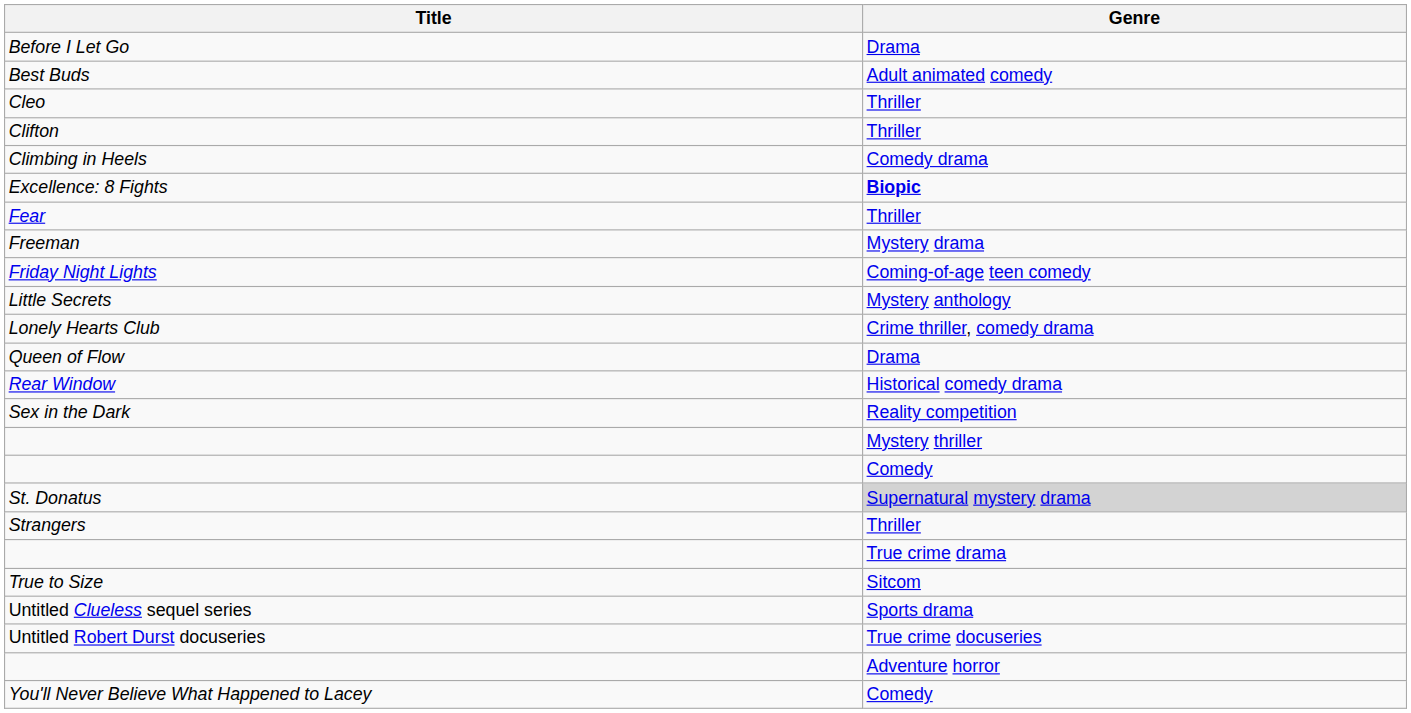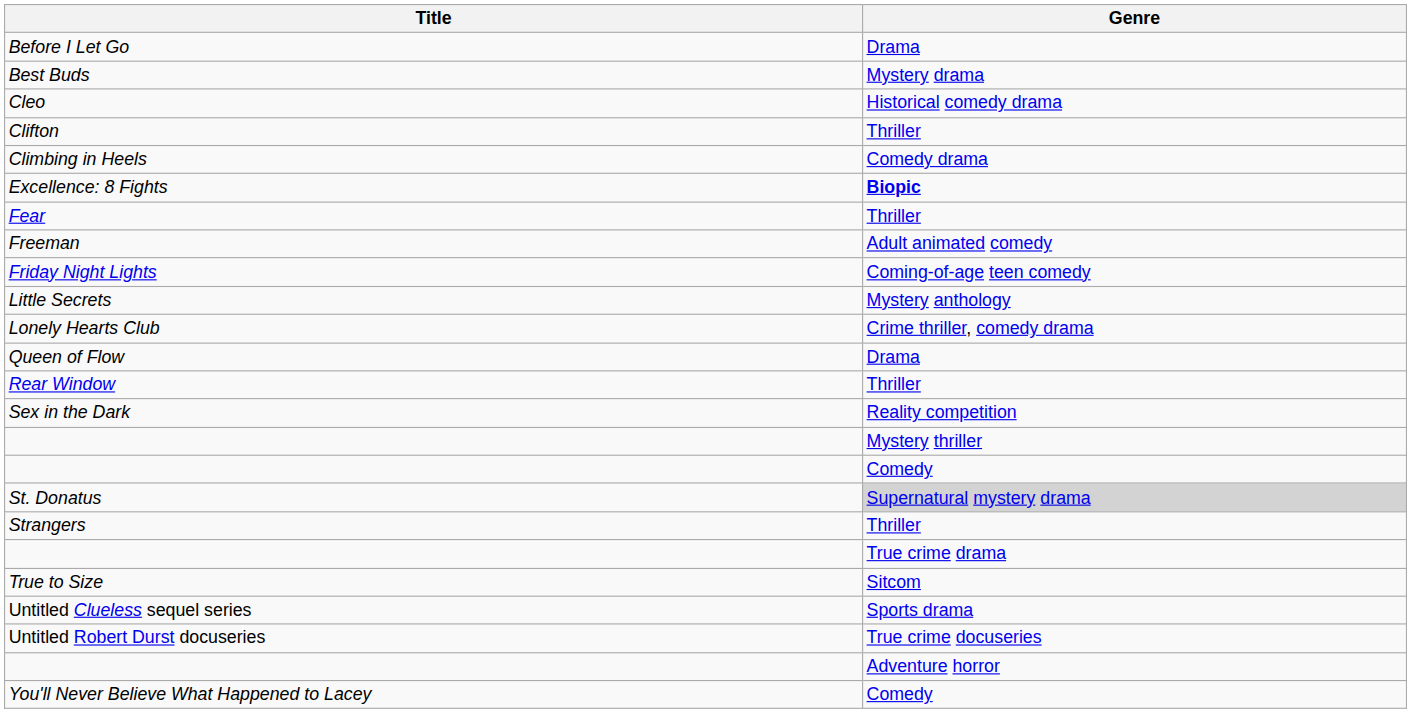(959, 74) Adult animated comedy -> (925, 74) Mystery drama
(894, 103) Thriller -> (964, 103) Historical comedy drama
(925, 243) Mystery drama -> (959, 243) Adult animated comedy
(964, 384) Historical comedy drama -> (894, 384) Thriller
